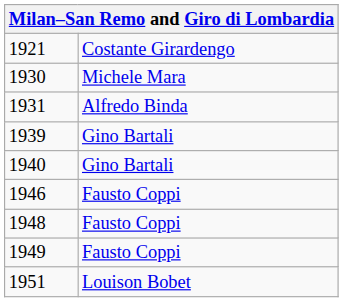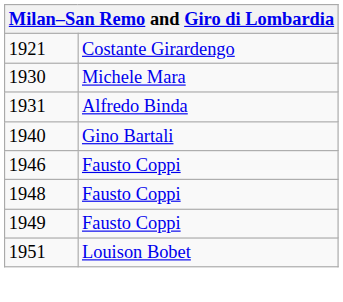- row: (27, 135)
